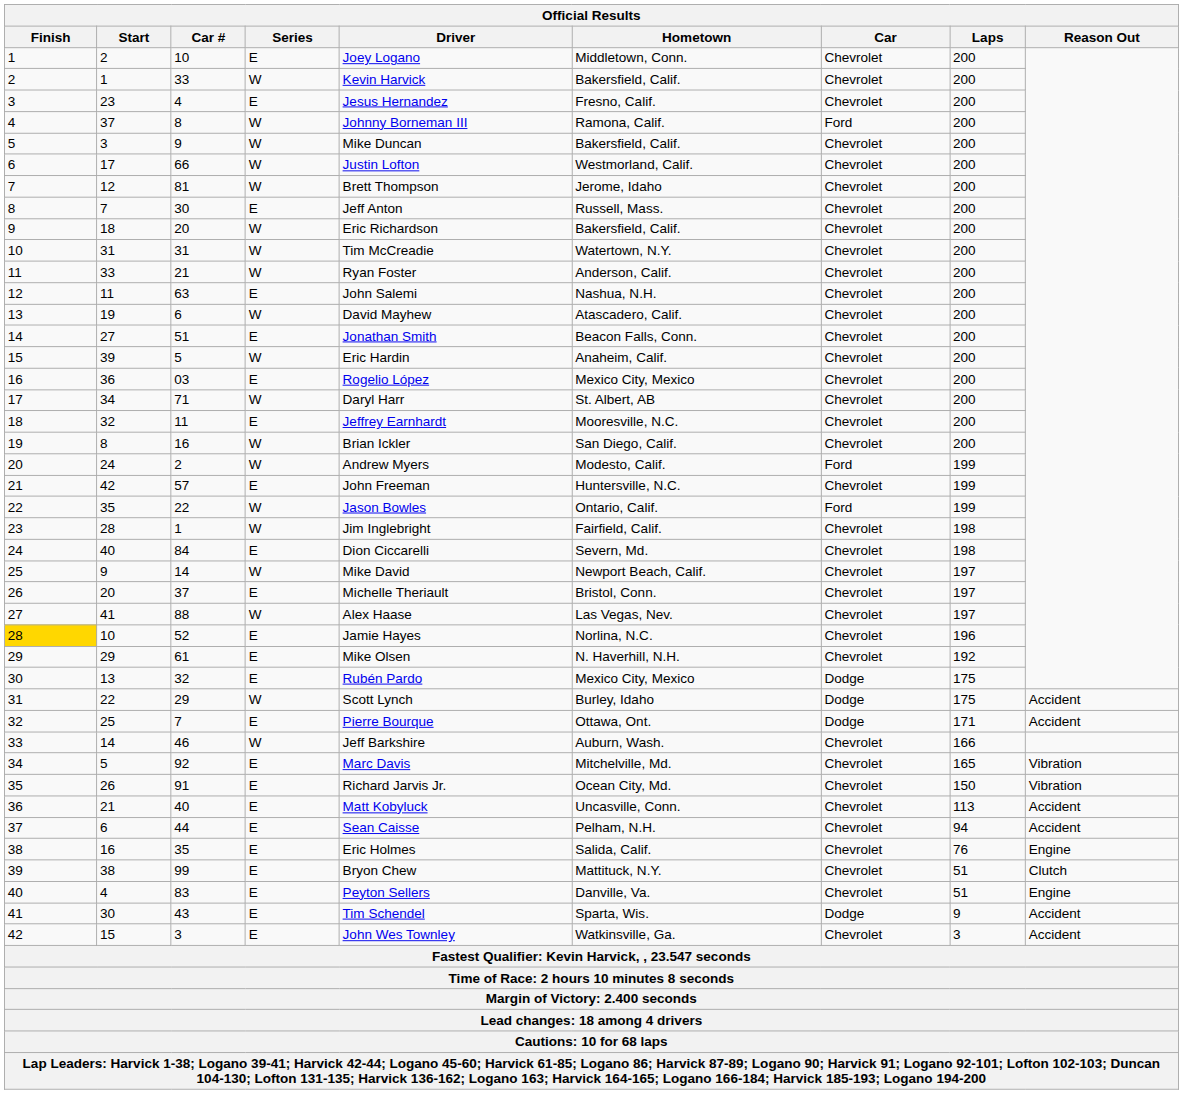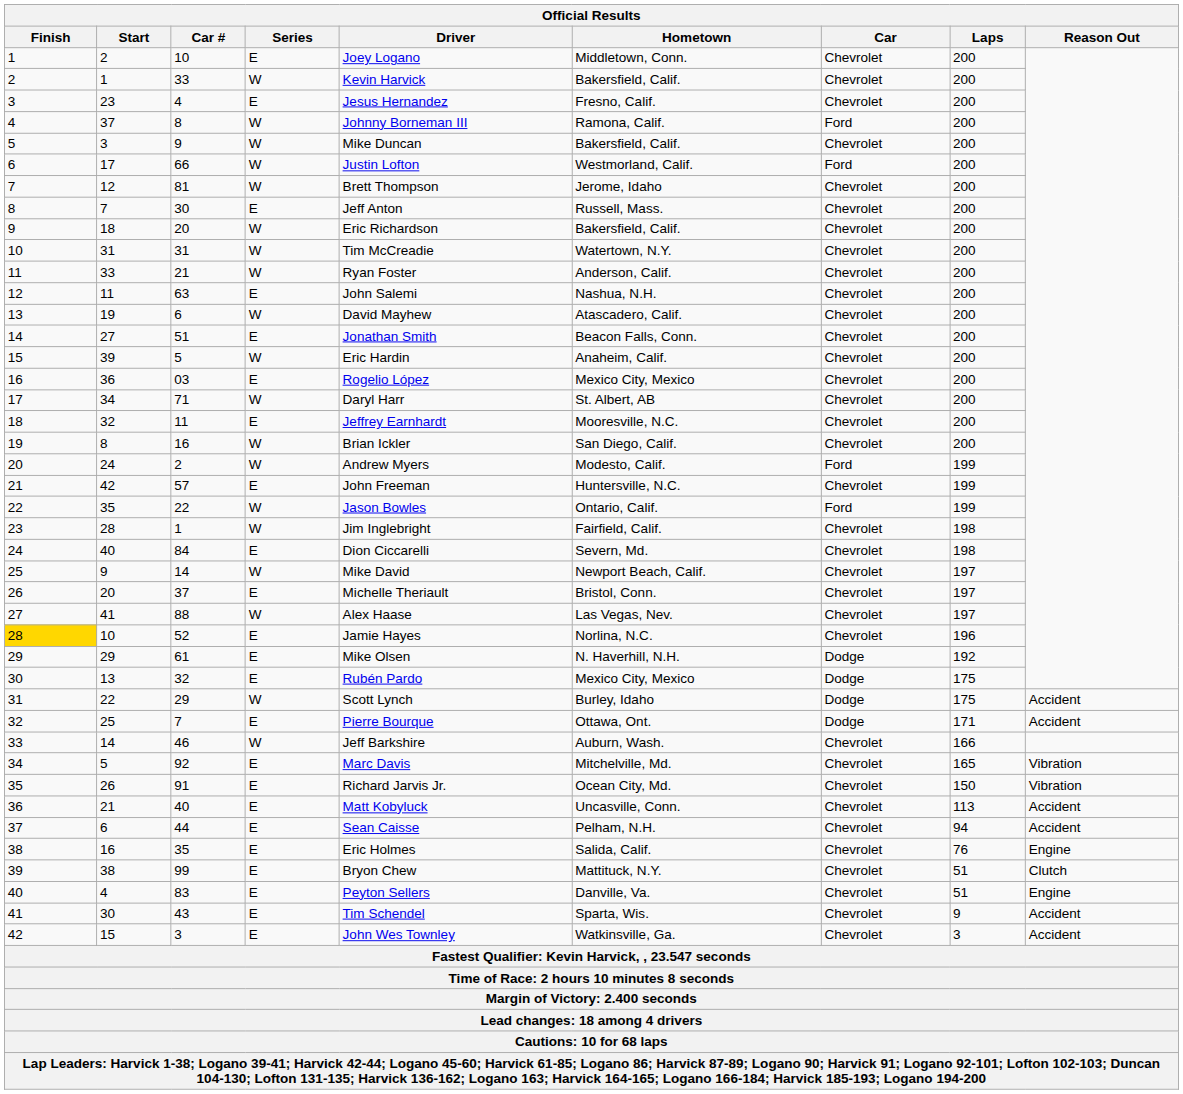(853, 165) Chevrolet -> (838, 165) Ford
(853, 657) Chevrolet -> (844, 657) Dodge
(844, 914) Dodge -> (853, 914) Chevrolet
